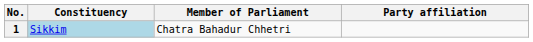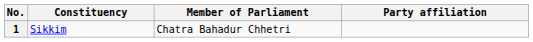(48, 29) lightblue background -> (48, 29) no background
